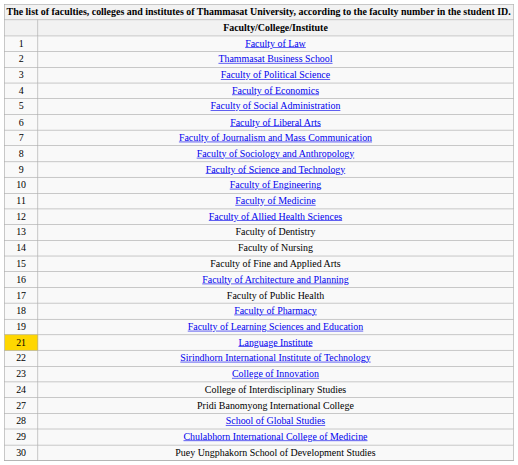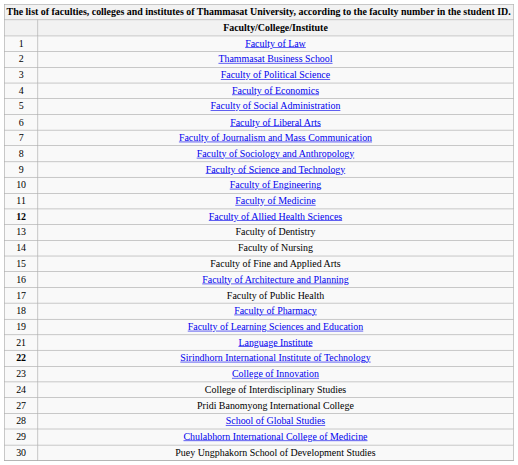(21, 216) normal -> (21, 216) bold
(21, 342) gold background -> (21, 342) no background
(21, 358) normal -> (21, 358) bold
